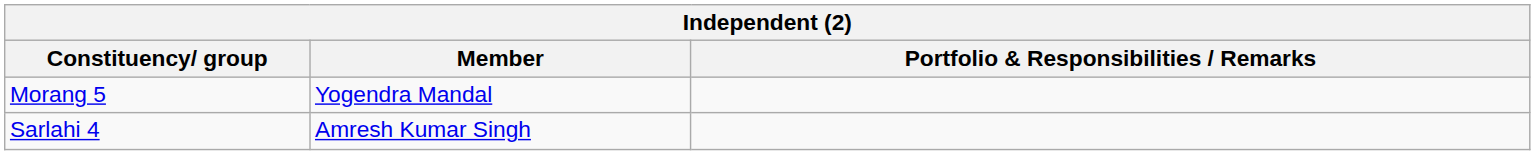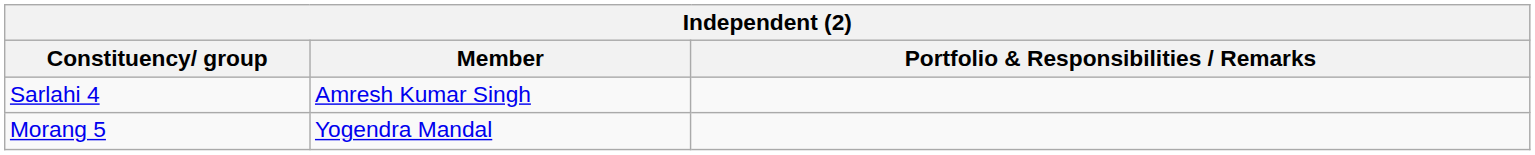rows swapped: (58, 94) <-> (55, 130)
